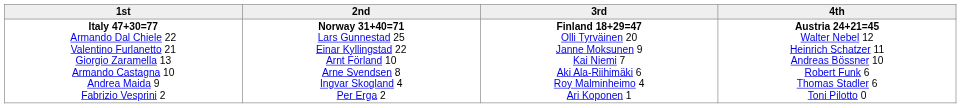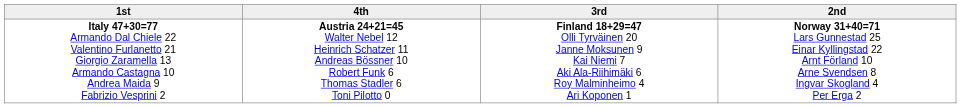columns swapped: (361, 11) <-> (837, 11)
